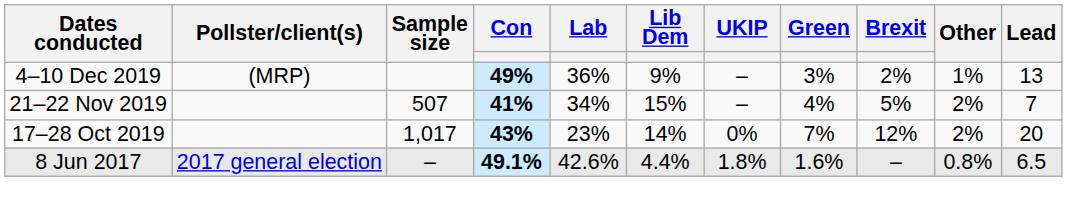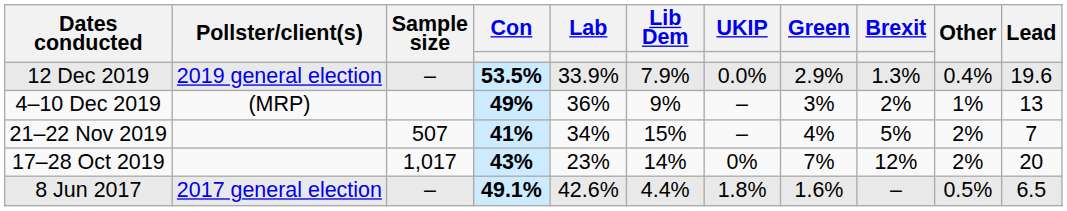+ row: (88, 76)
(968, 162) 0.8% -> (968, 190) 0.5%
